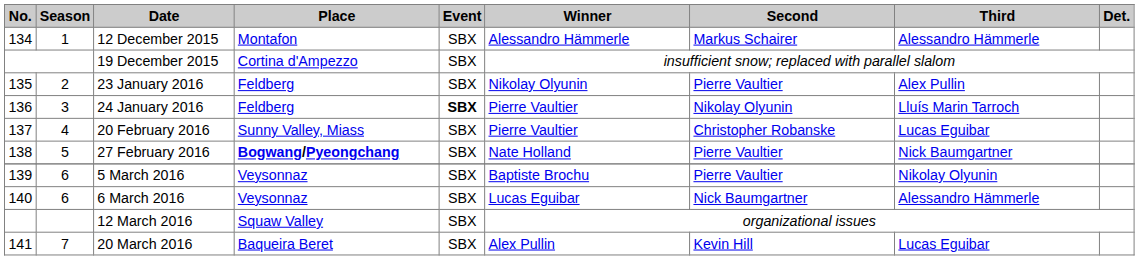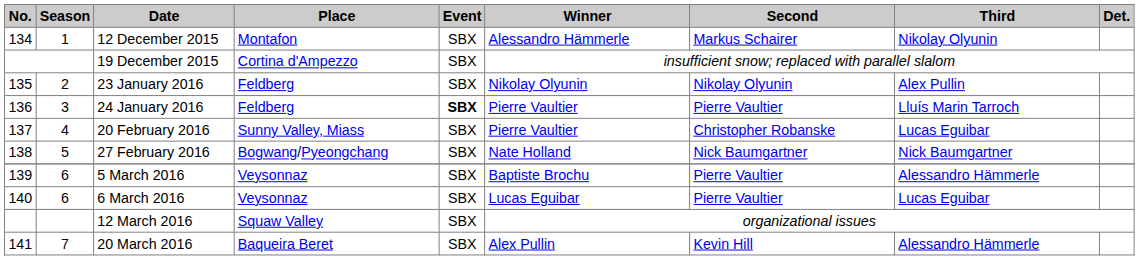(969, 39) Alessandro Hämmerle -> (948, 39) Nikolay Olyunin
(738, 84) Pierre Vaultier -> (743, 84) Nikolay Olyunin
(743, 107) Nikolay Olyunin -> (738, 107) Pierre Vaultier
(319, 153) bold -> (313, 153) normal
(738, 153) Pierre Vaultier -> (750, 153) Nick Baumgartner
(948, 175) Nikolay Olyunin -> (969, 175) Alessandro Hämmerle
(750, 198) Nick Baumgartner -> (738, 198) Pierre Vaultier
(969, 198) Alessandro Hämmerle -> (944, 198) Lucas Eguibar
(944, 244) Lucas Eguibar -> (969, 244) Alessandro Hämmerle
